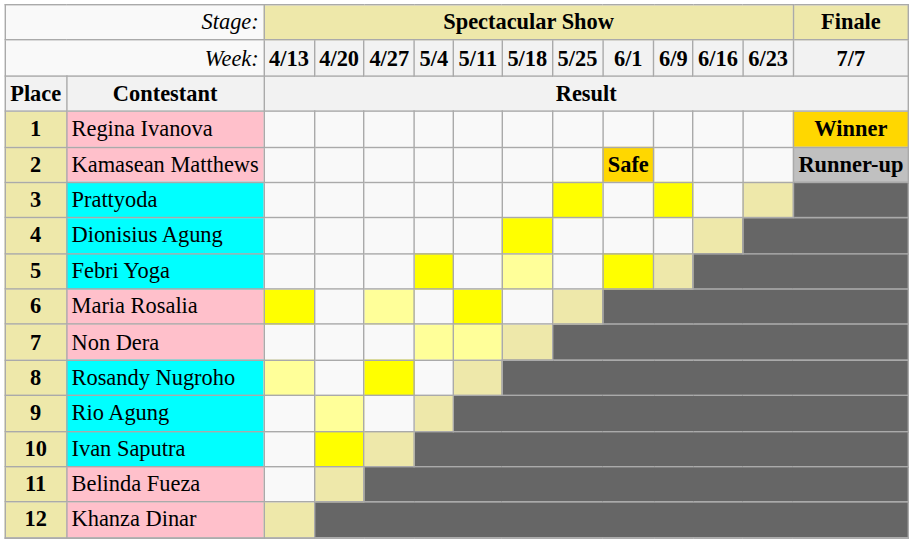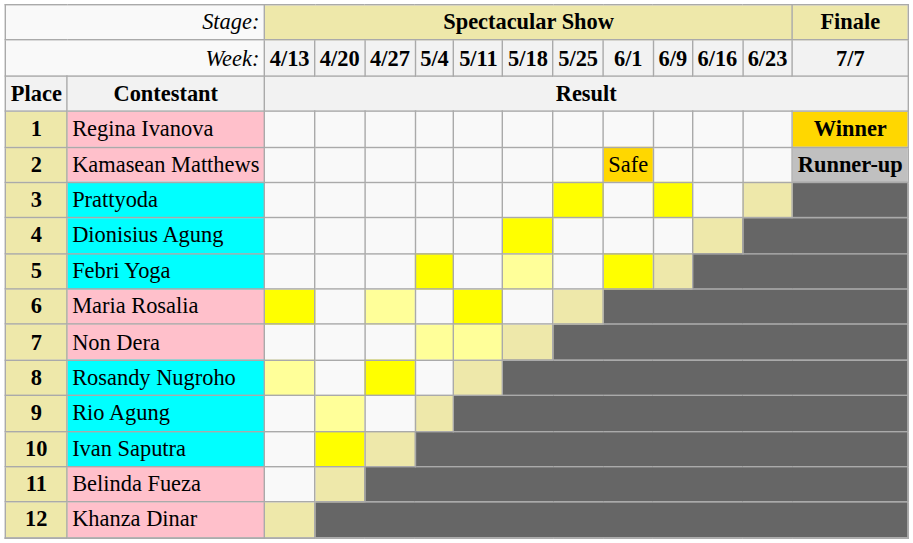(628, 164) bold -> (628, 164) normal
